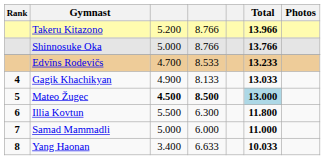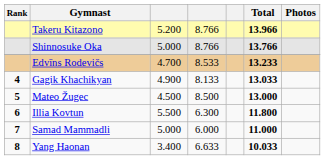(169, 96) bold -> (169, 96) normal
(207, 96) bold -> (207, 96) normal
(263, 96) lightblue background -> (263, 96) no background
